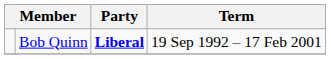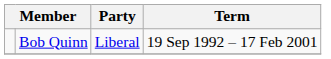(119, 41) bold -> (117, 41) normal
